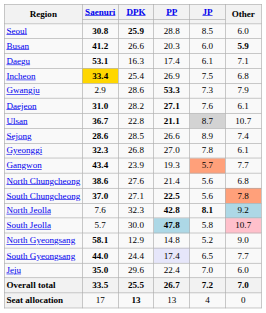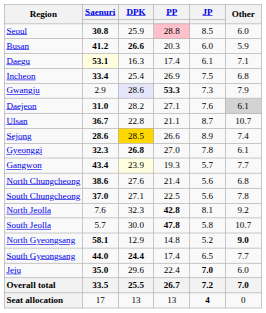(136, 31) bold -> (136, 31) normal
(172, 31) no background -> (172, 31) pink background
(136, 46) normal -> (136, 46) bold
(243, 46) bold -> (243, 46) normal
(100, 61) no background -> (100, 61) lightyellow background
(100, 76) gold background -> (100, 76) no background
(136, 91) no background -> (136, 91) lavender background
(172, 106) bold -> (172, 106) normal
(243, 106) no background -> (243, 106) lightgrey background
(172, 121) bold -> (172, 121) normal
(207, 121) lightgrey background -> (207, 121) no background
(136, 136) no background -> (136, 136) gold background
(136, 151) normal -> (136, 151) bold
(136, 166) no background -> (136, 166) lightyellow background
(207, 166) lightsalmon background -> (207, 166) no background
(172, 196) bold -> (172, 196) normal
(243, 196) lightsalmon background -> (243, 196) no background
(207, 211) bold -> (207, 211) normal
(243, 211) lightblue background -> (243, 211) no background
(172, 226) lightblue background -> (172, 226) no background
(243, 226) pink background -> (243, 226) no background
(243, 241) normal -> (243, 241) bold
(136, 256) normal -> (136, 256) bold
(172, 256) lavender background -> (172, 256) no background
(207, 270) normal -> (207, 270) bold
(136, 300) bold -> (136, 300) normal
(207, 300) normal -> (207, 300) bold
